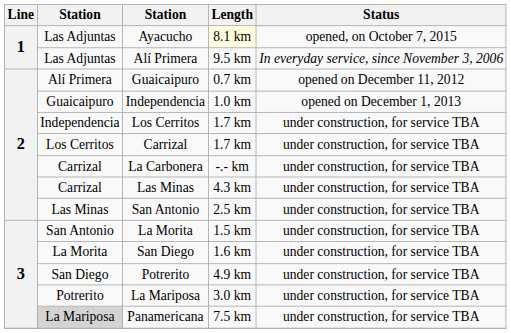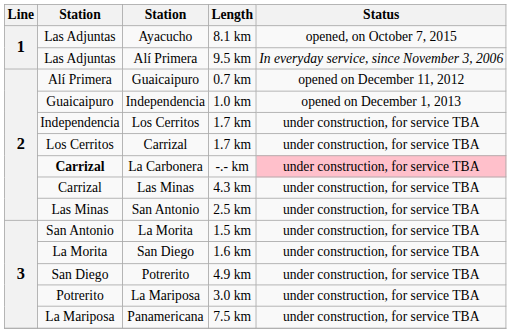(232, 36) lightyellow background -> (232, 36) no background
(80, 166) normal -> (80, 166) bold
(381, 166) no background -> (381, 166) pink background
(80, 317) lightgrey background -> (80, 317) no background
